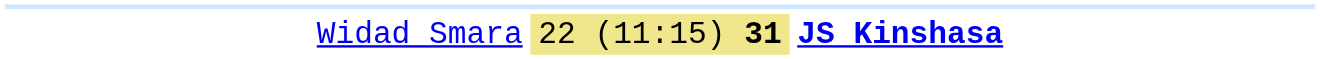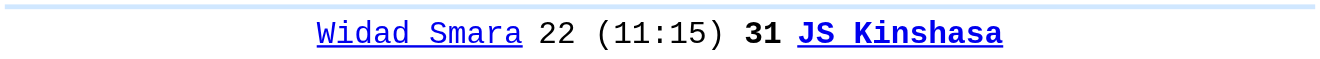(660, 34) khaki background -> (660, 34) no background
